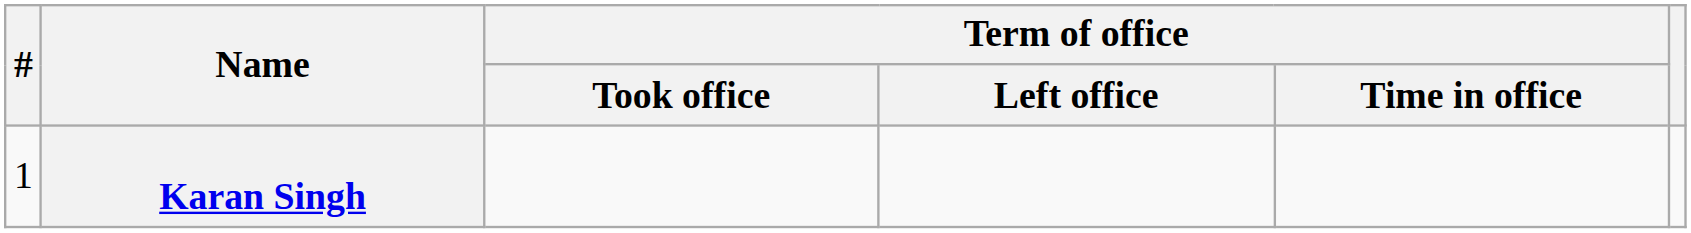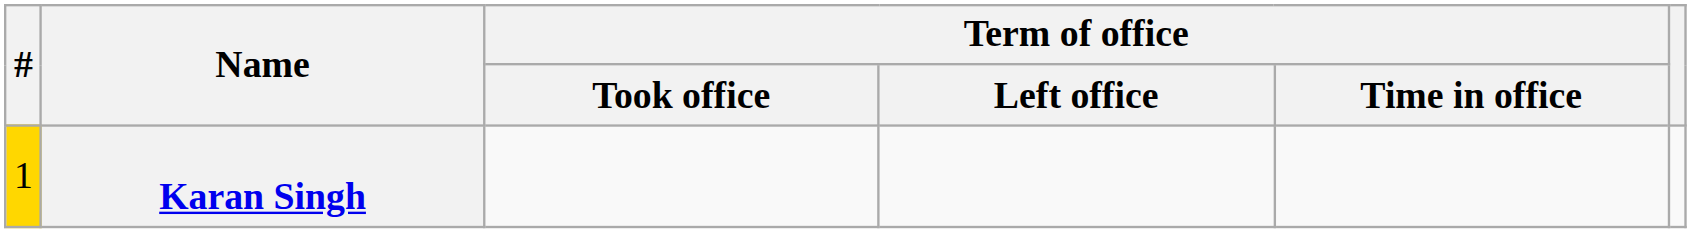(23, 175) no background -> (23, 175) gold background
